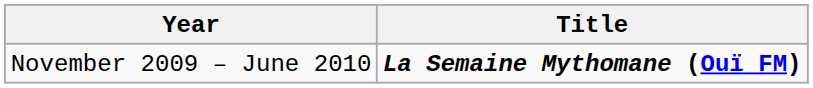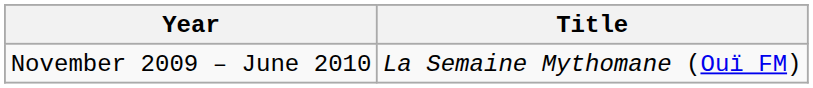(592, 64) bold -> (592, 64) normal
